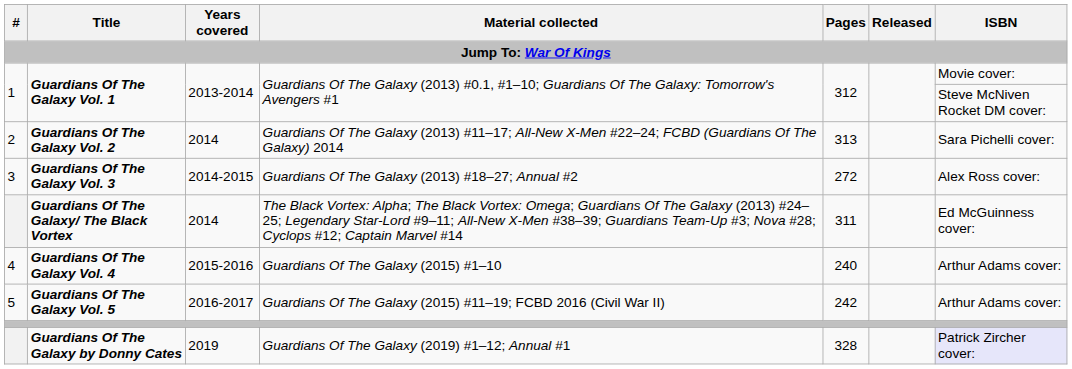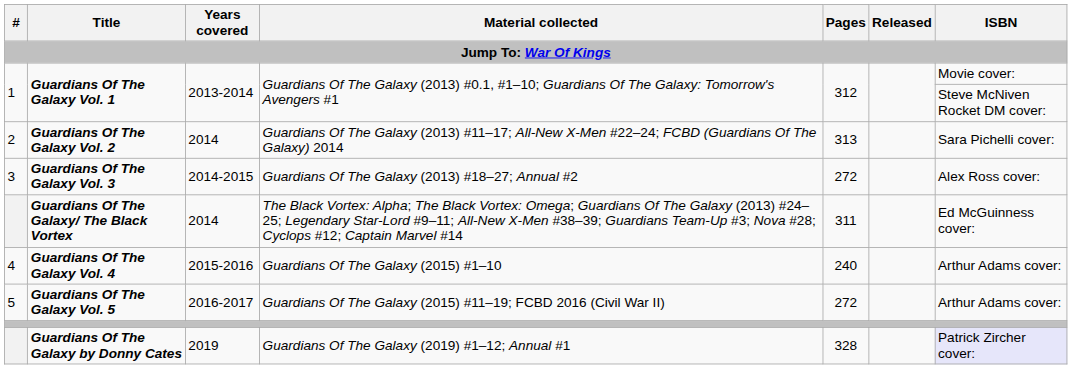(846, 302) 242 -> (846, 302) 272
